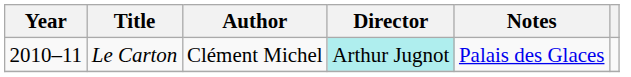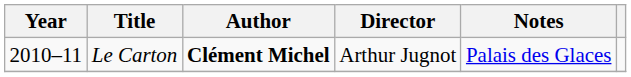(255, 54) normal -> (258, 54) bold
(391, 54) paleturquoise background -> (398, 54) no background
